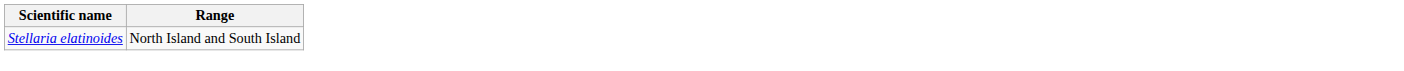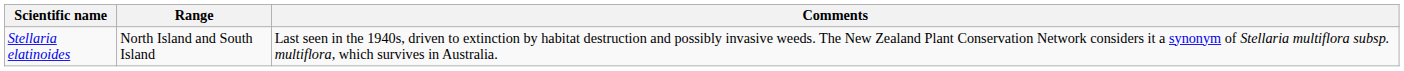+ column: (835, 15)
